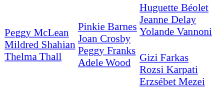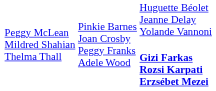(172, 70) normal -> (174, 70) bold
